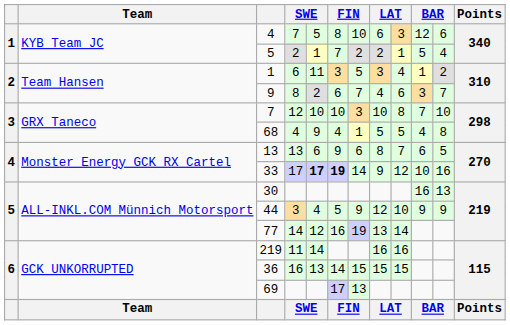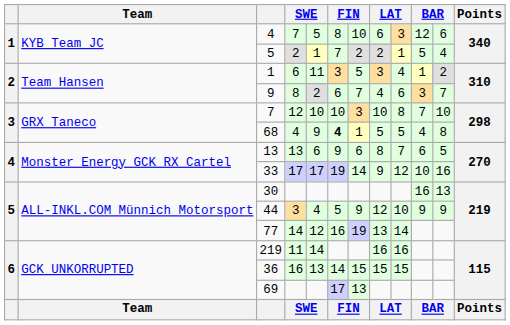(338, 132) normal -> (338, 132) bold
(317, 172) bold -> (317, 172) normal
(338, 172) bold -> (338, 172) normal
